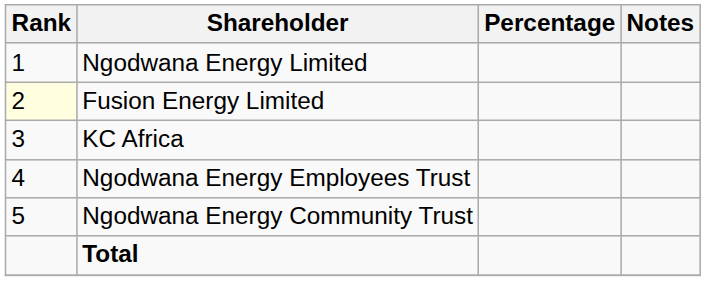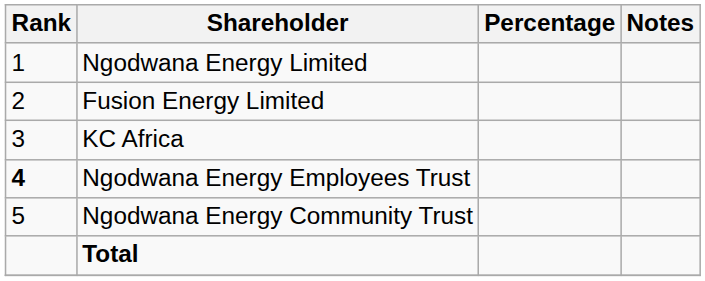(18, 100) lightyellow background -> (18, 100) no background
(18, 178) normal -> (18, 178) bold
